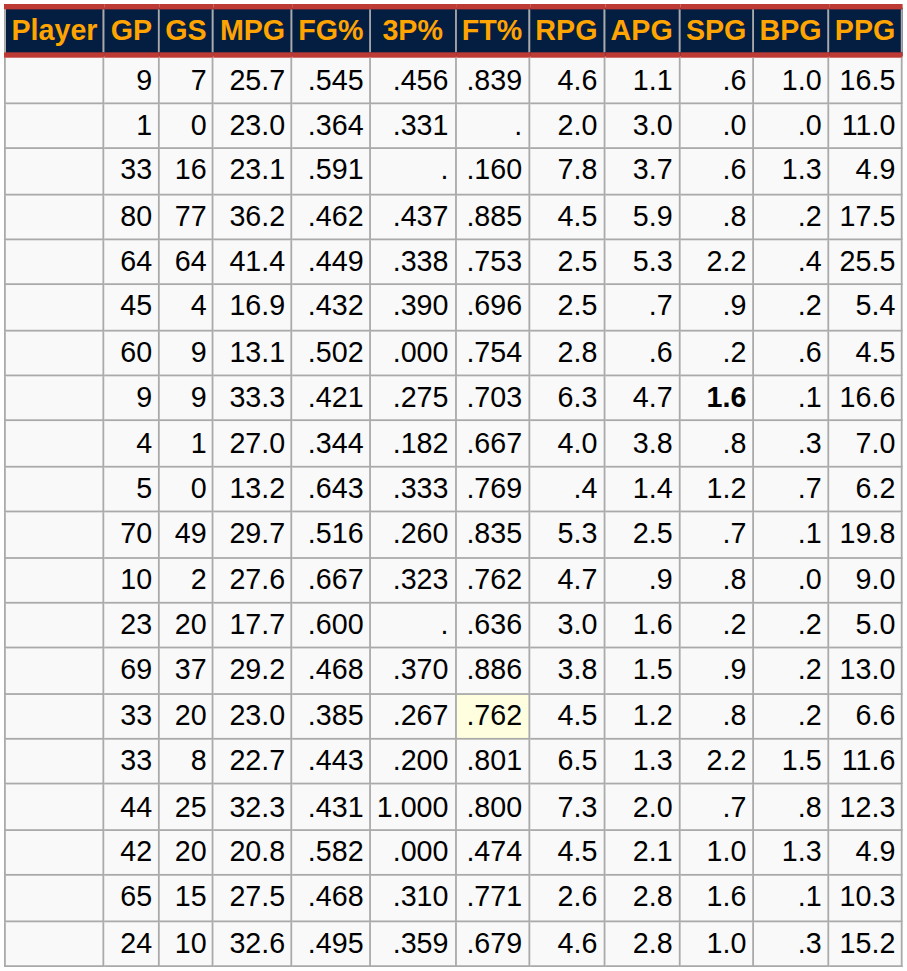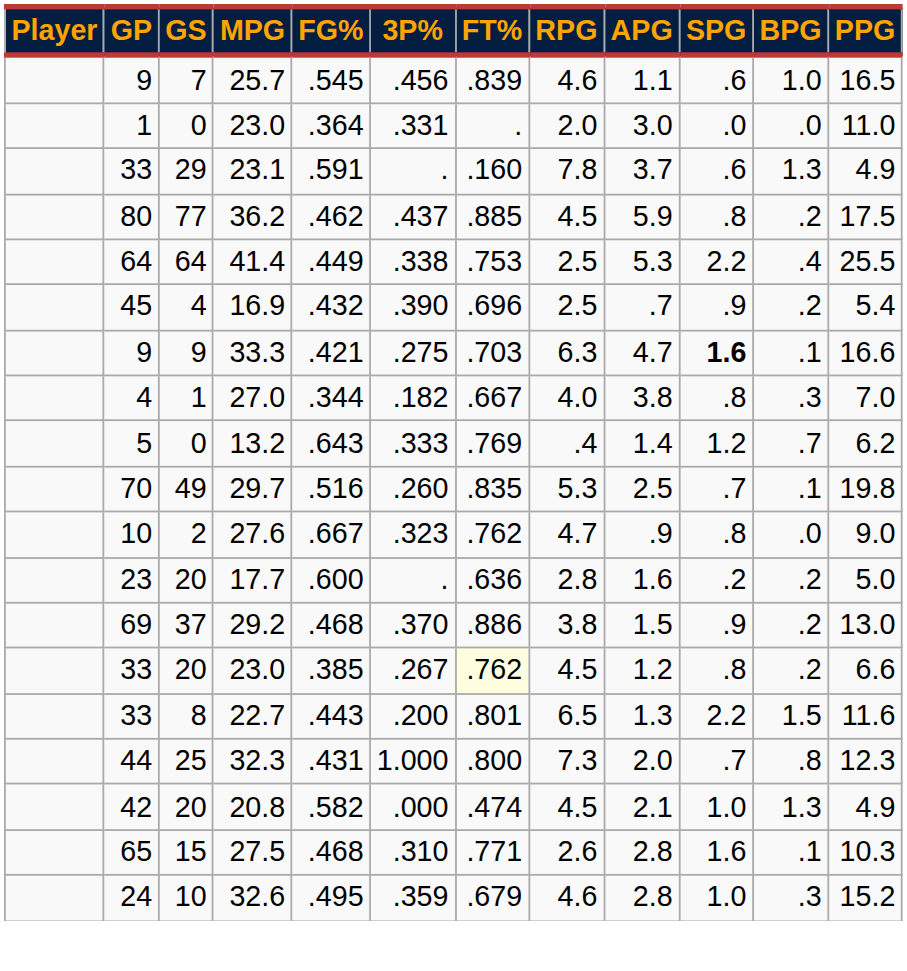(191, 170) 16 -> (191, 170) 29
- row: (136, 352)
(577, 624) 3.0 -> (577, 579) 2.8
